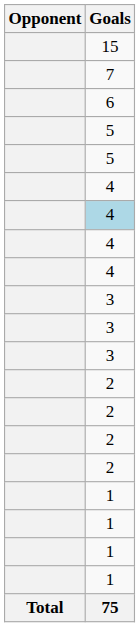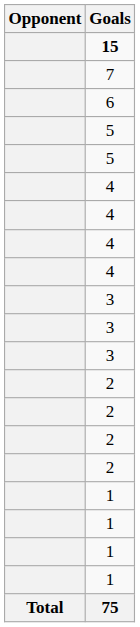(110, 46) normal -> (110, 46) bold
(110, 215) lightblue background -> (110, 215) no background
